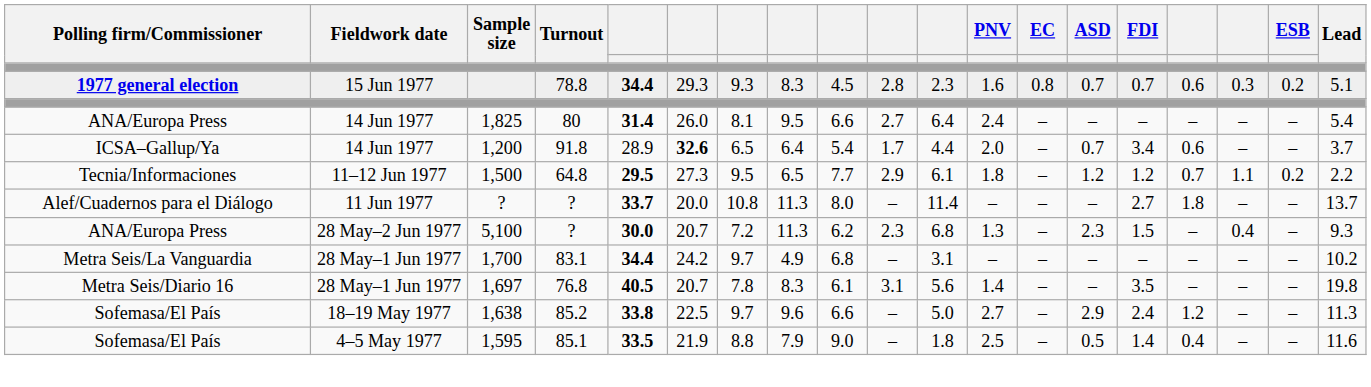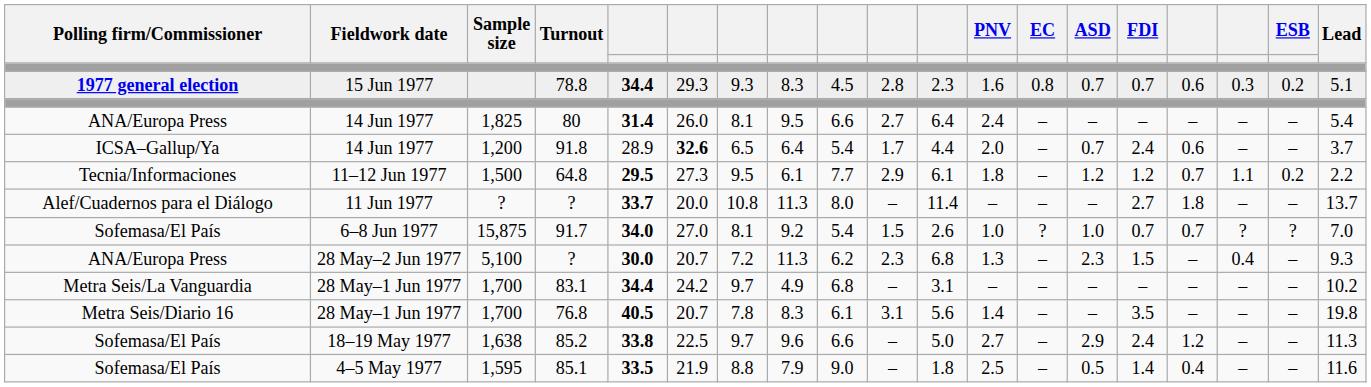(1143, 148) 3.4 -> (1143, 148) 2.4
(792, 175) 6.5 -> (792, 175) 6.1
+ row: (389, 230)
(502, 285) 1,697 -> (502, 313) 1,700
